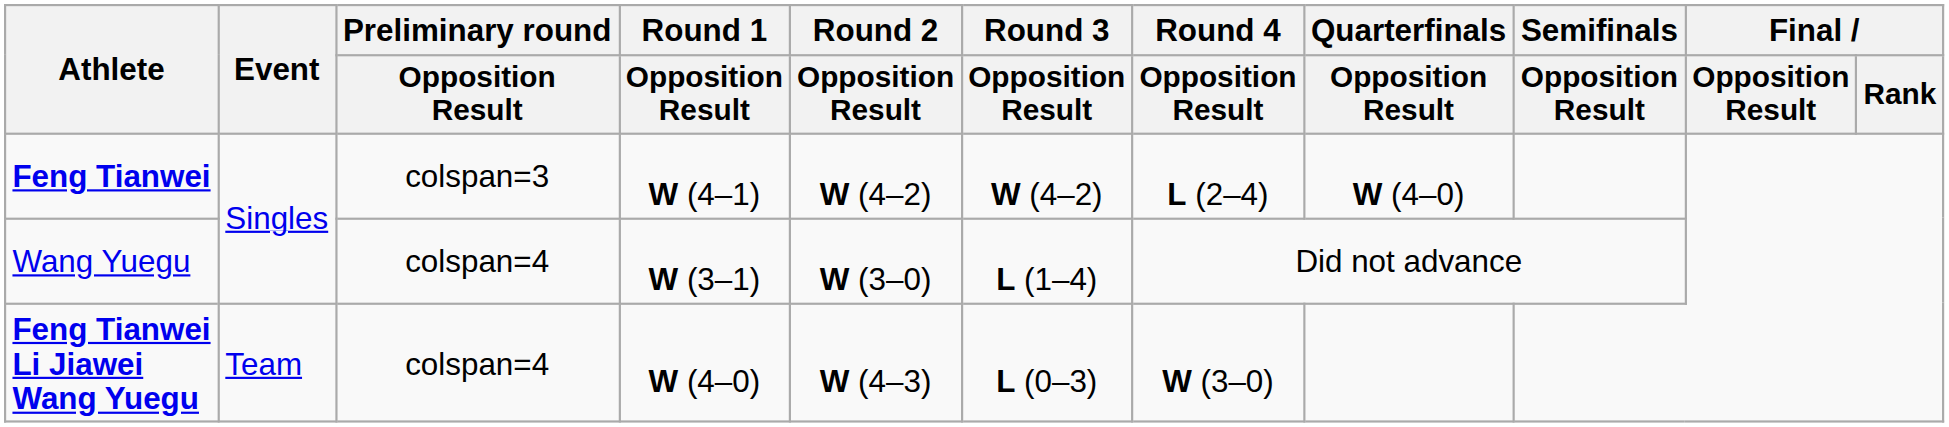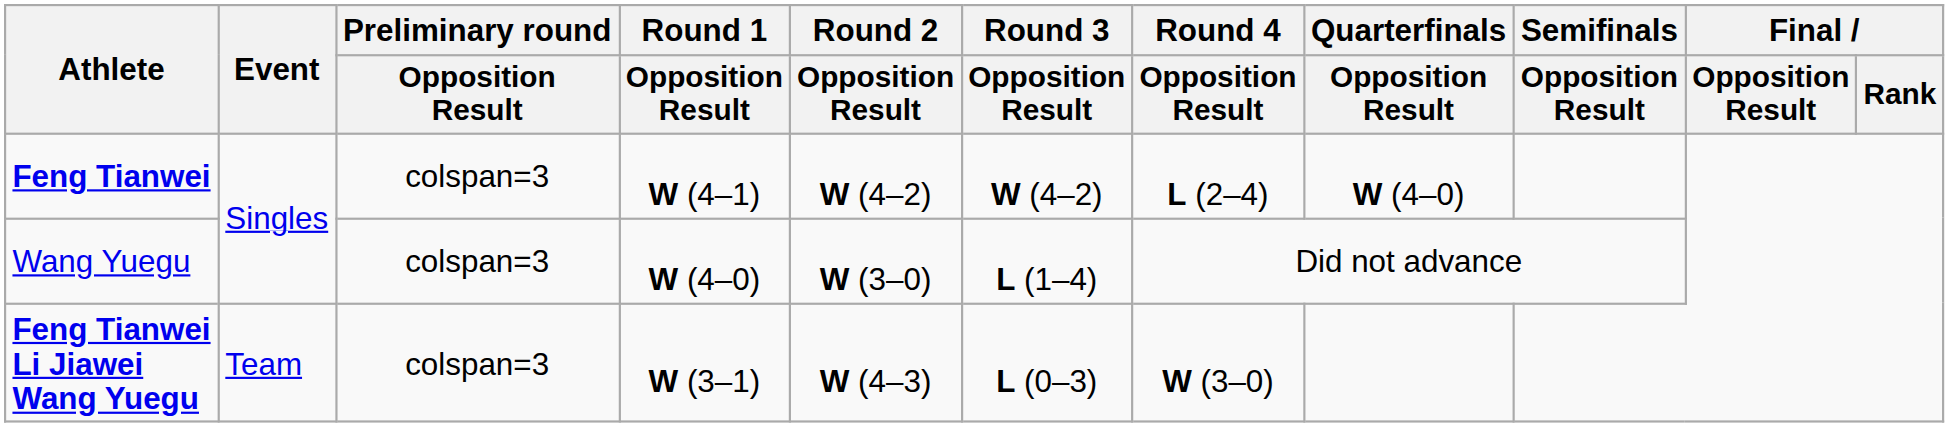(477, 261) colspan=4 -> (477, 261) colspan=3
(704, 279) W (3–1) -> (704, 279) W (4–0)
(477, 363) colspan=4 -> (477, 363) colspan=3
(704, 381) W (4–0) -> (704, 381) W (3–1)
